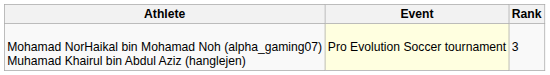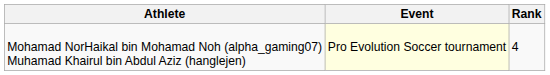(515, 47) 3 -> (515, 47) 4
